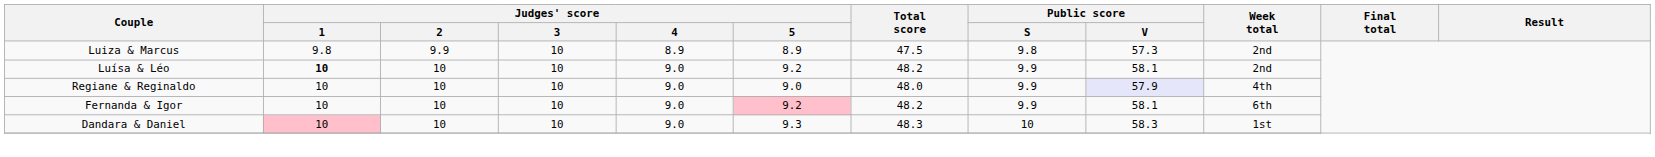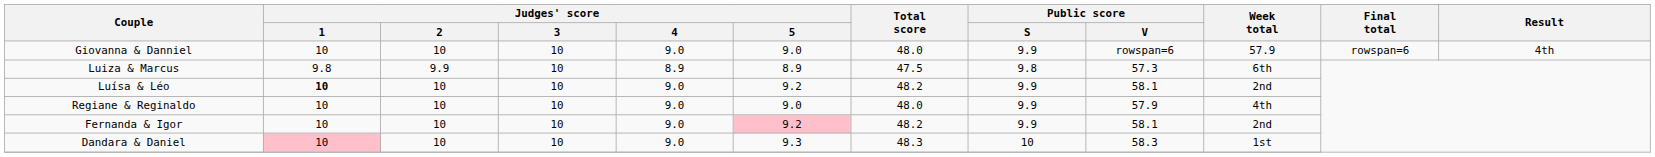+ row: (134, 50)
(1262, 50) 2nd -> (1262, 68) 6th
(1145, 87) lavender background -> (1145, 105) no background
(1262, 105) 6th -> (1262, 124) 2nd
